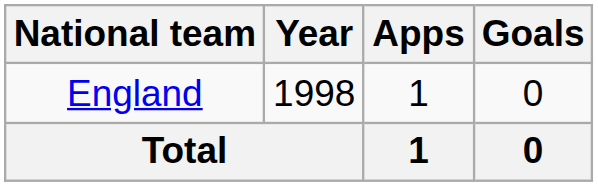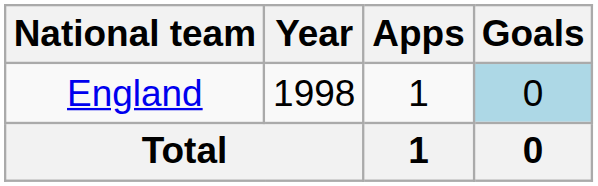(533, 92) no background -> (533, 92) lightblue background
